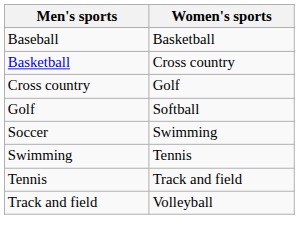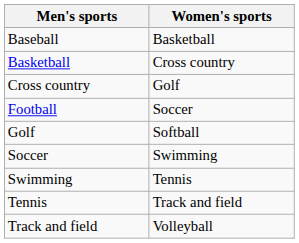+ row: (32, 109)
